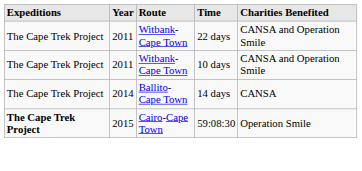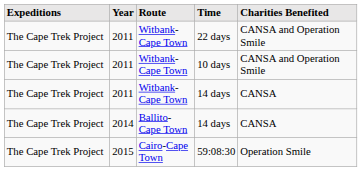+ row: (123, 94)
(41, 123) bold -> (55, 152) normal
